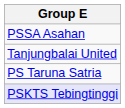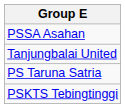(63, 93) lavender background -> (63, 93) no background
